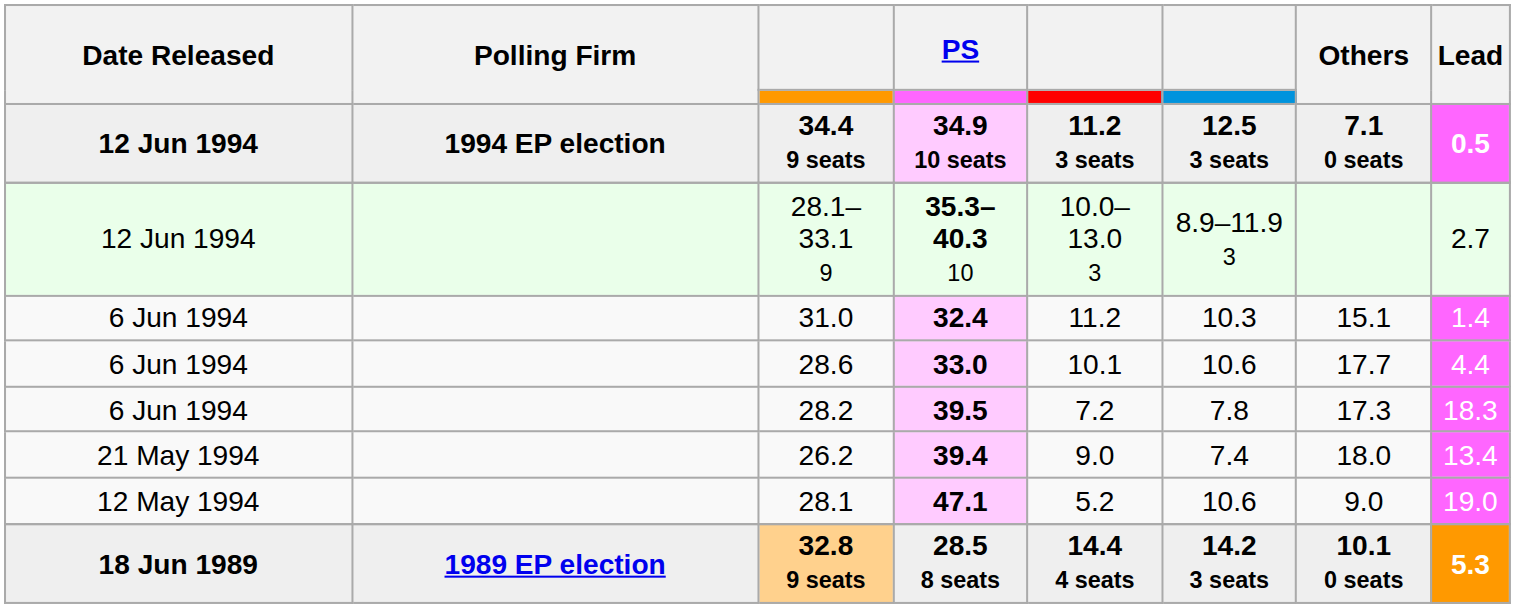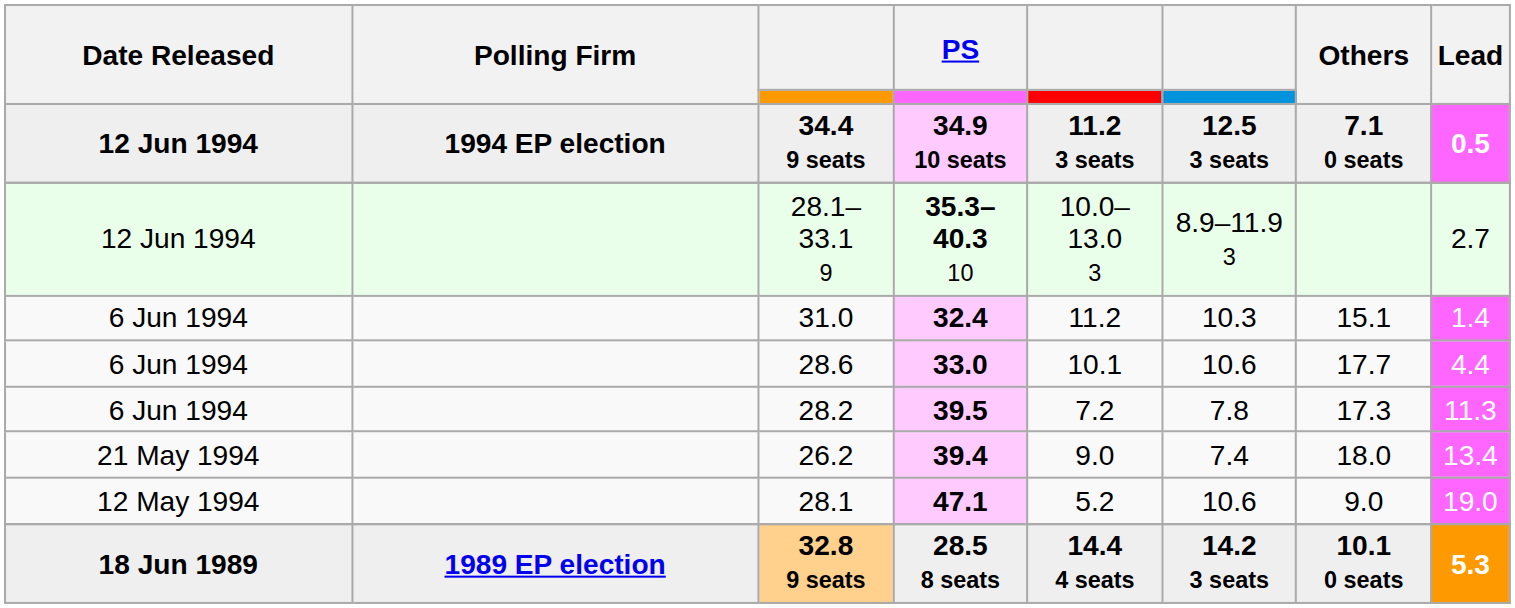(1470, 409) 18.3 -> (1470, 409) 11.3
